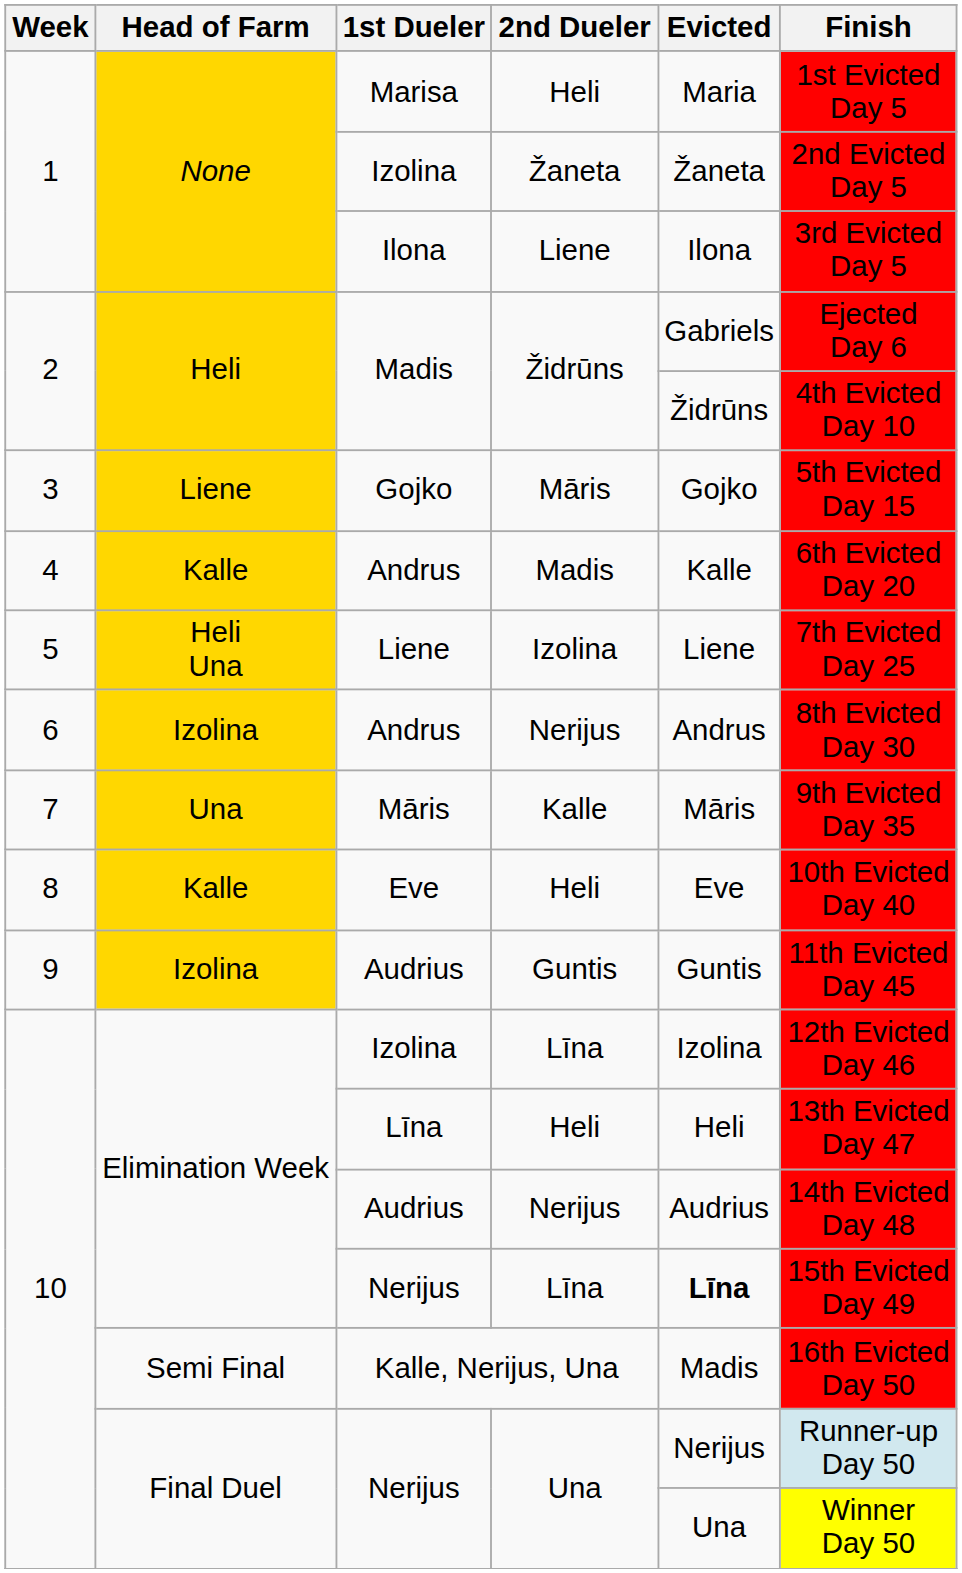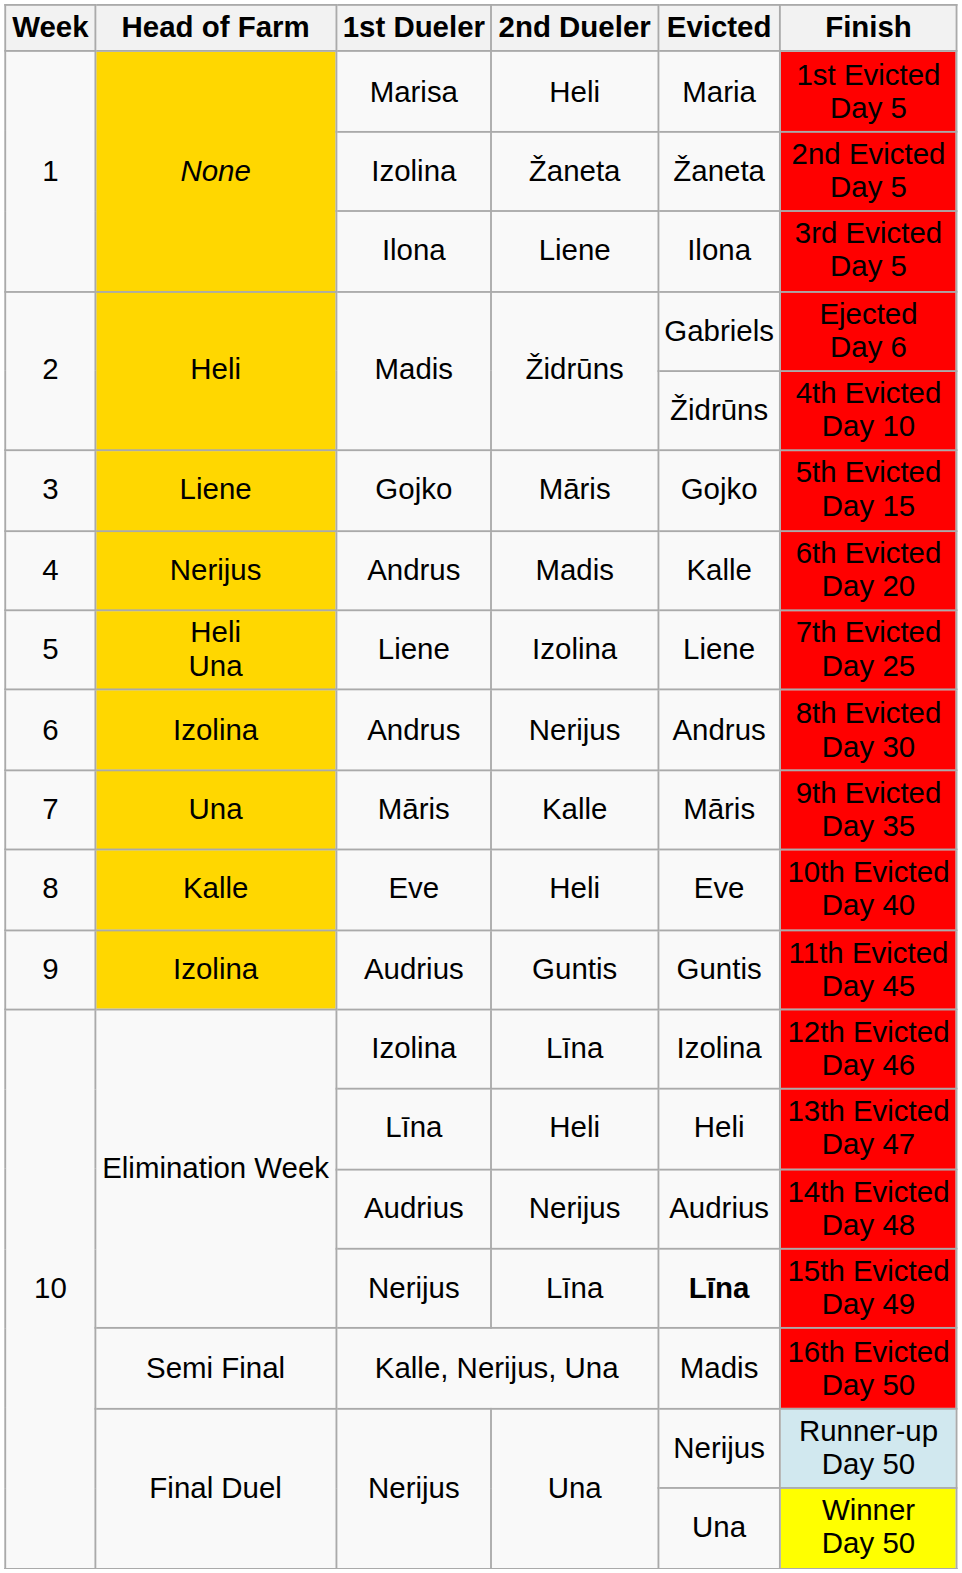(216, 569) Kalle -> (216, 569) Nerijus
